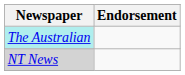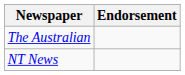(49, 37) paleturquoise background -> (49, 37) no background
(33, 59) lightgrey background -> (33, 59) no background
